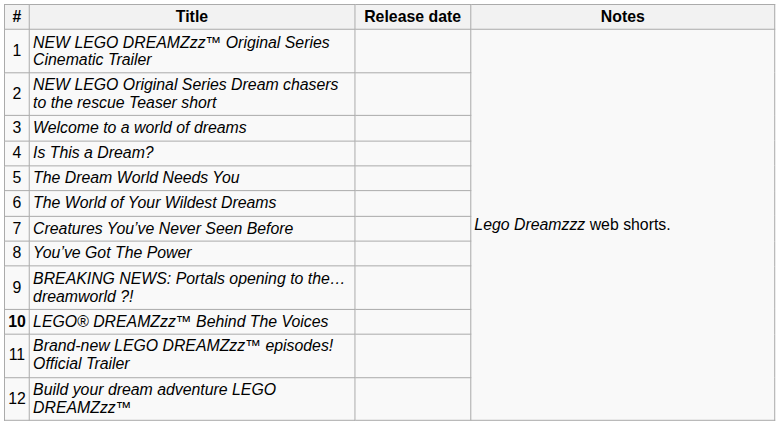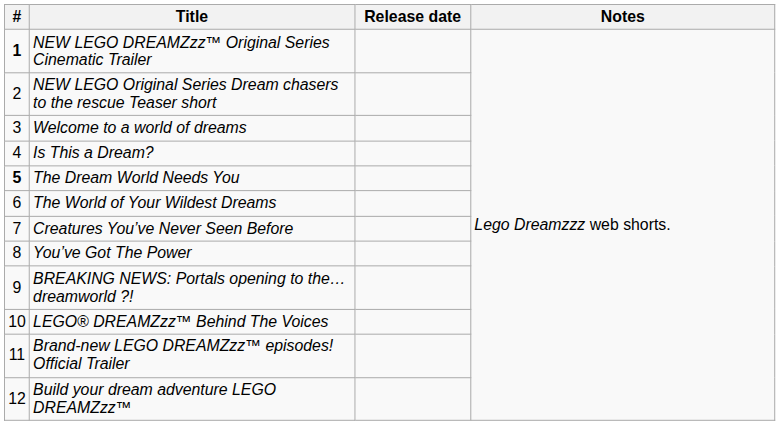(17, 51) normal -> (17, 51) bold
(17, 178) normal -> (17, 178) bold
(17, 321) bold -> (17, 321) normal
